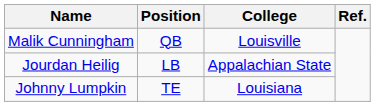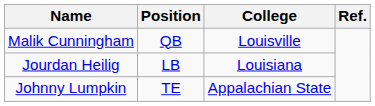(270, 64) Appalachian State -> (270, 64) Louisiana
(270, 88) Louisiana -> (270, 88) Appalachian State
